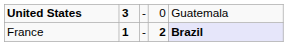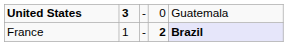(125, 32) bold -> (125, 32) normal
